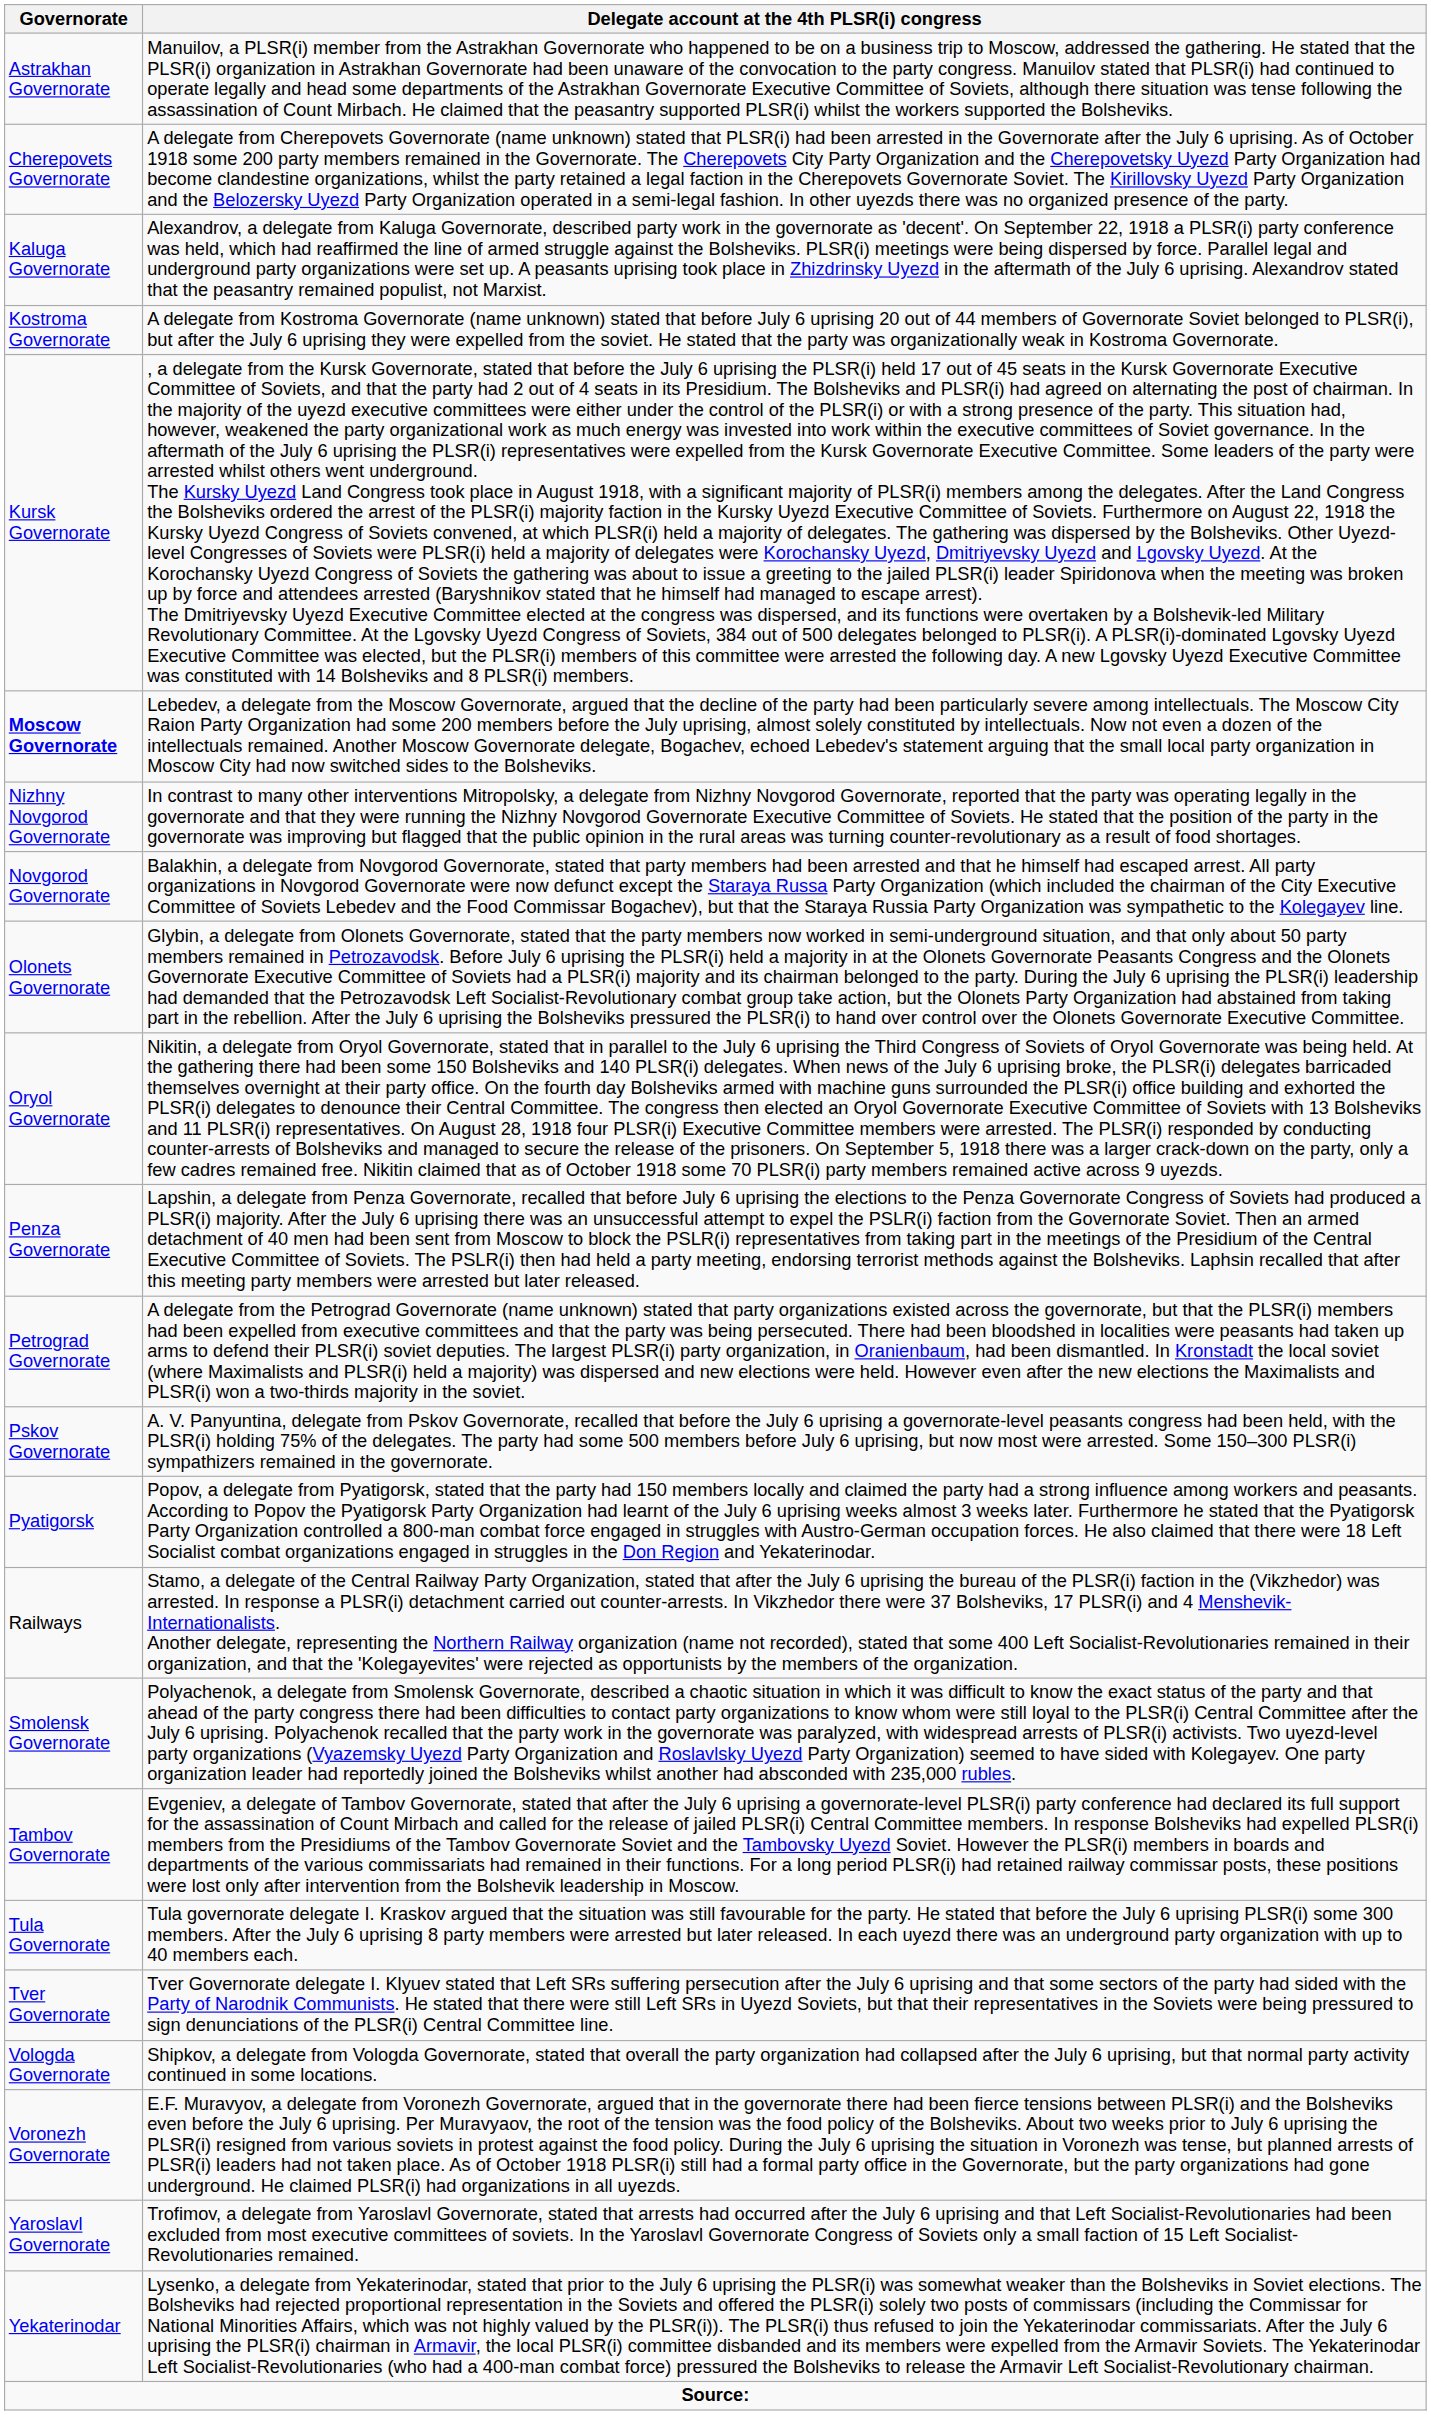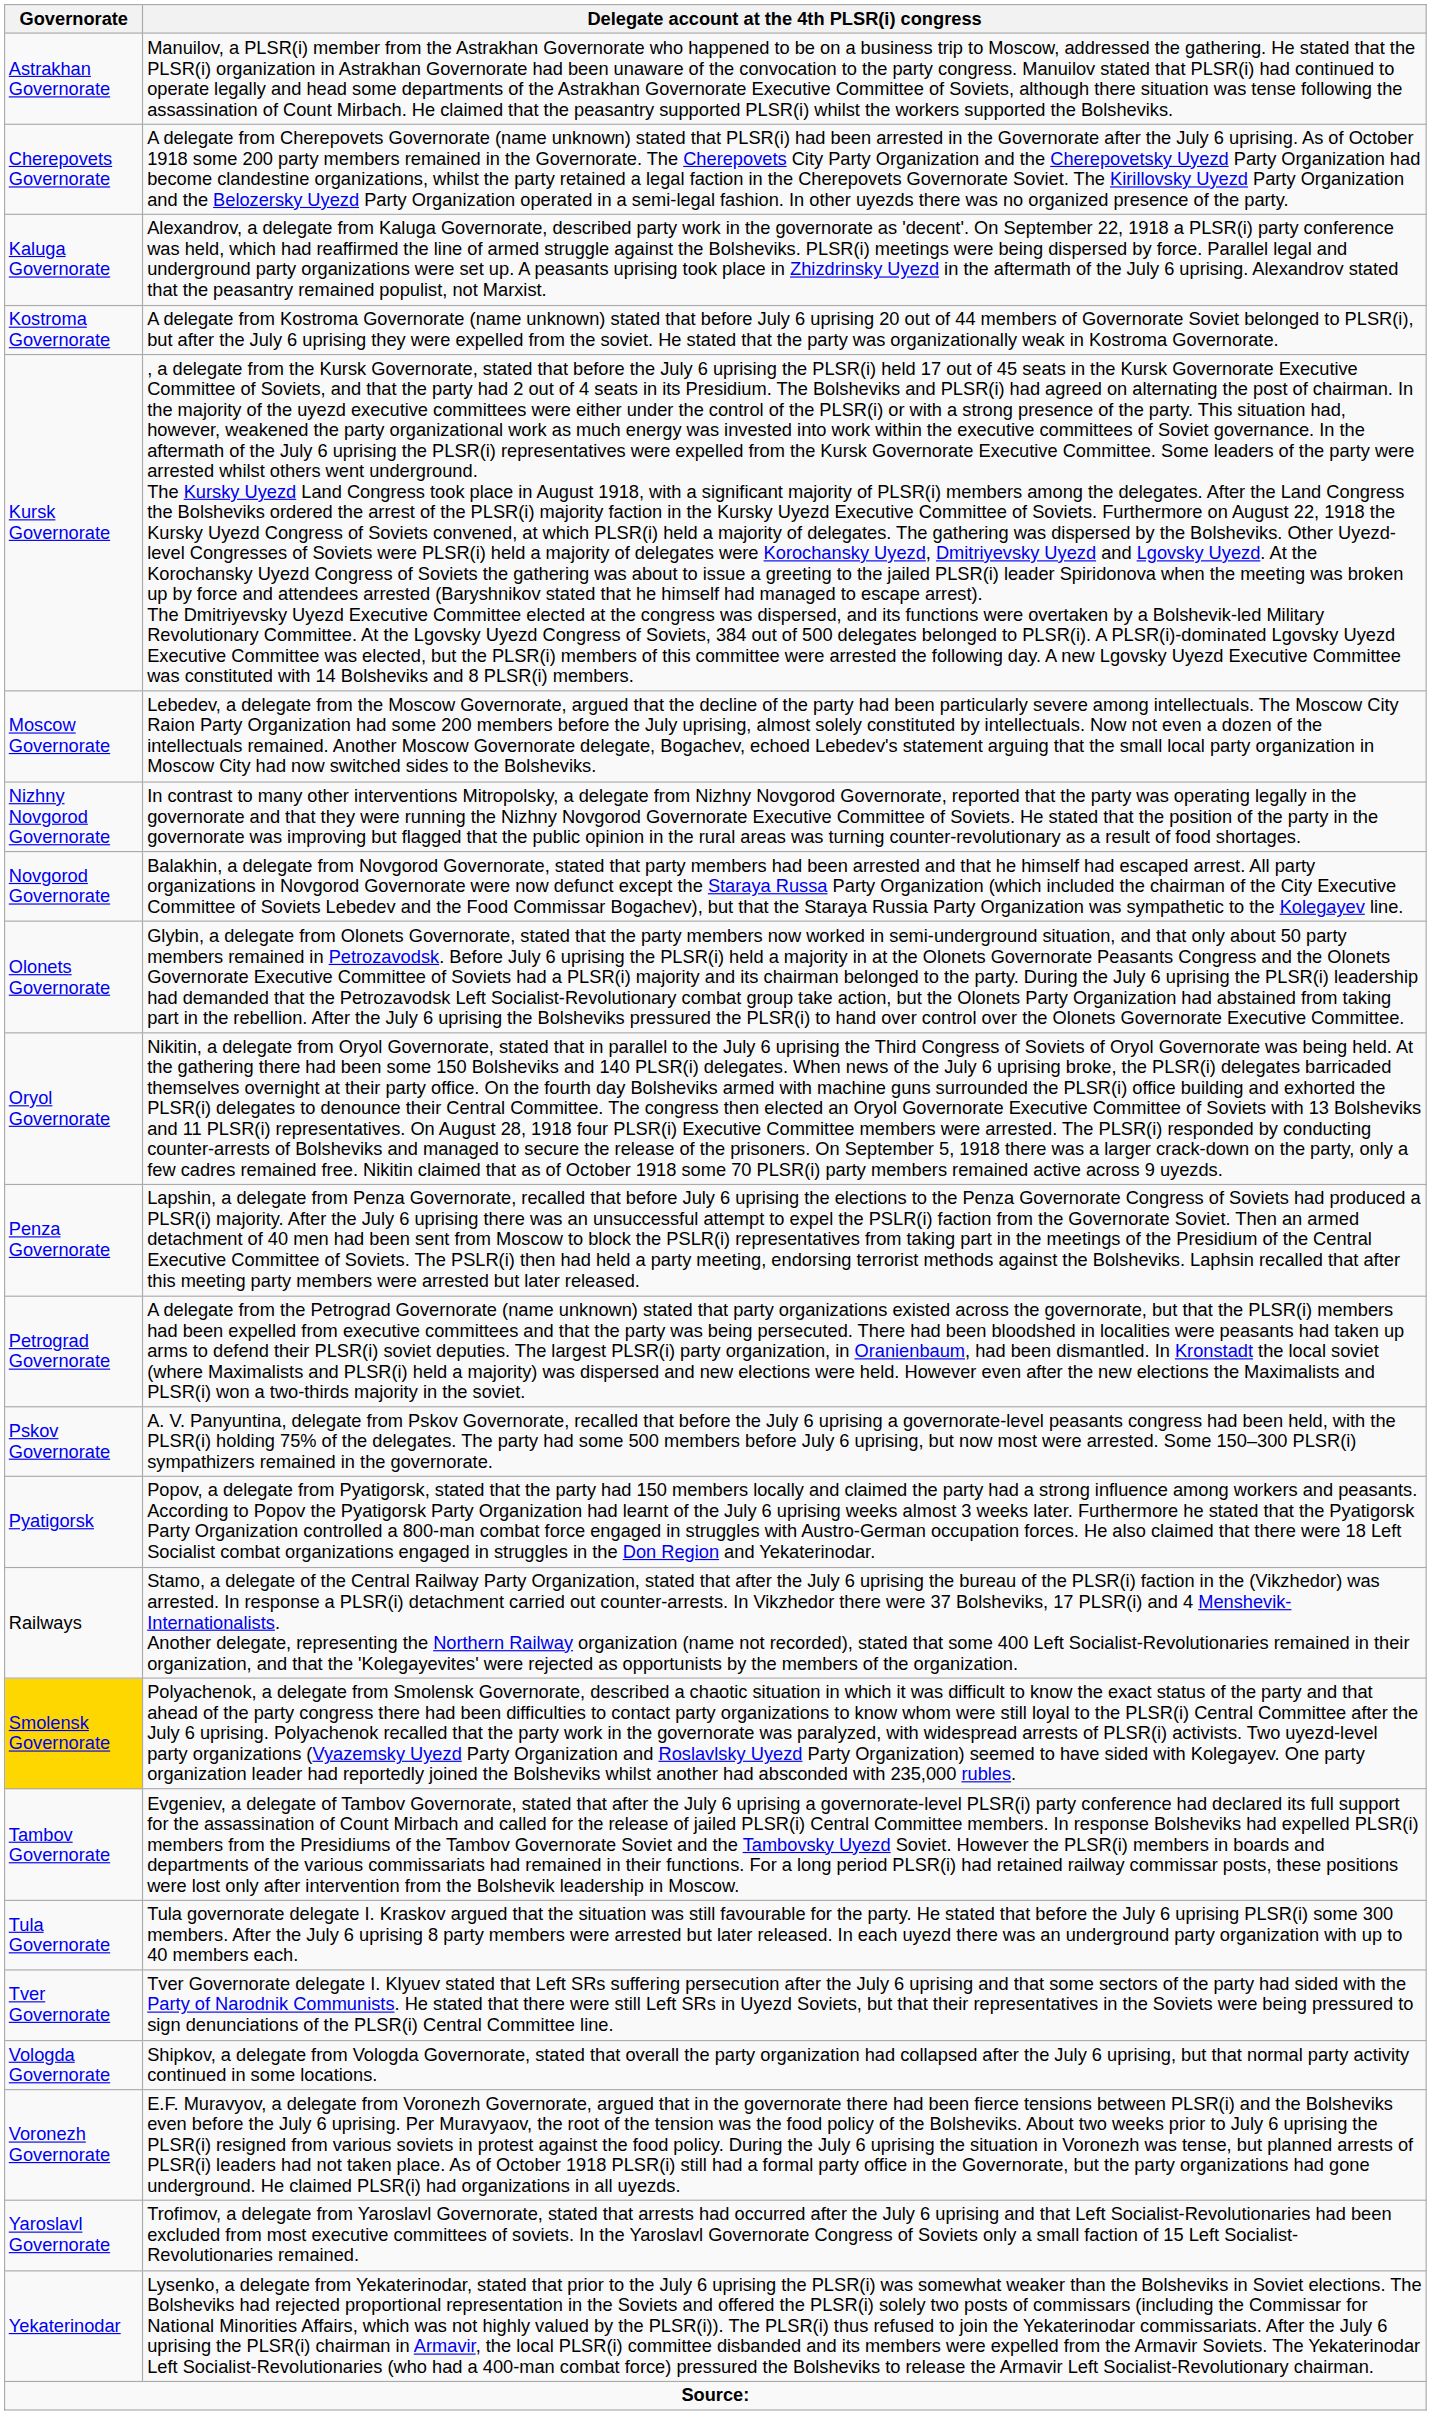(63, 736) bold -> (59, 736) normal
(59, 1733) no background -> (59, 1733) gold background
